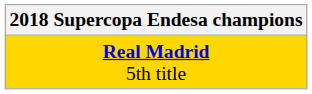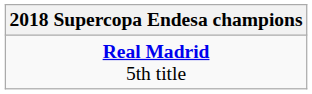(156, 61) gold background -> (156, 61) no background
